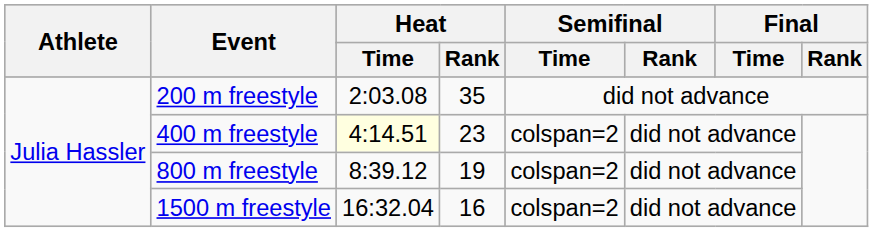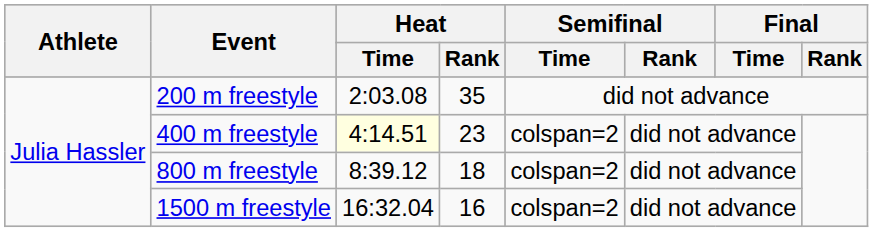(472, 171) 19 -> (472, 171) 18
